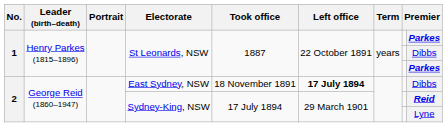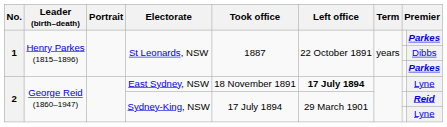(424, 83) Dibbs -> (424, 83) Lyne
